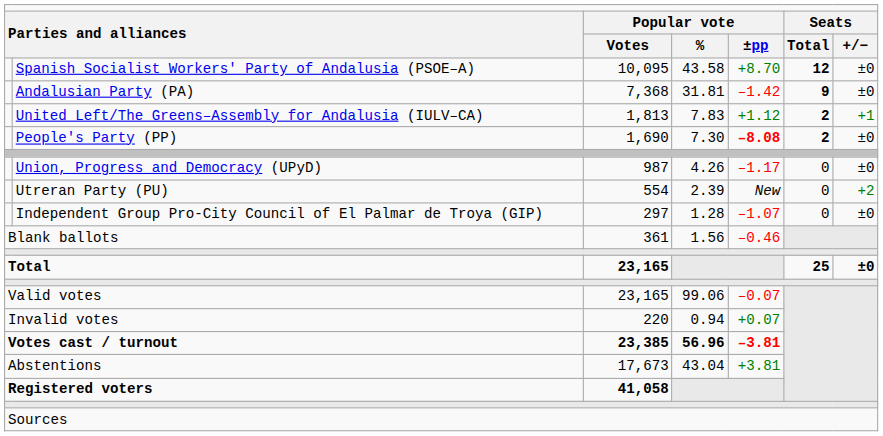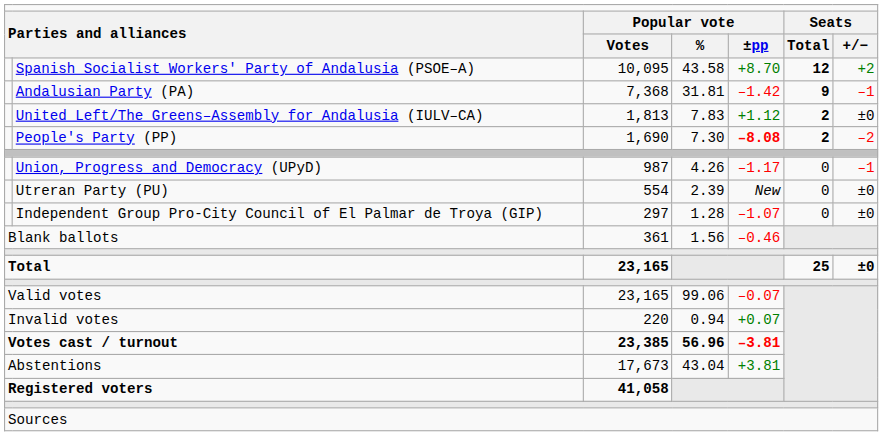(866, 69) ±0 -> (866, 69) +2
(866, 92) ±0 -> (866, 92) –1
(866, 115) +1 -> (866, 115) ±0
(866, 138) ±0 -> (866, 138) –2
(866, 168) ±0 -> (866, 168) –1
(866, 191) +2 -> (866, 191) ±0
